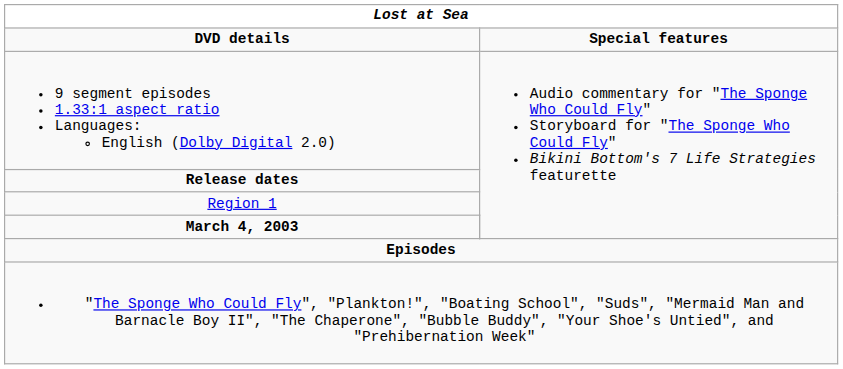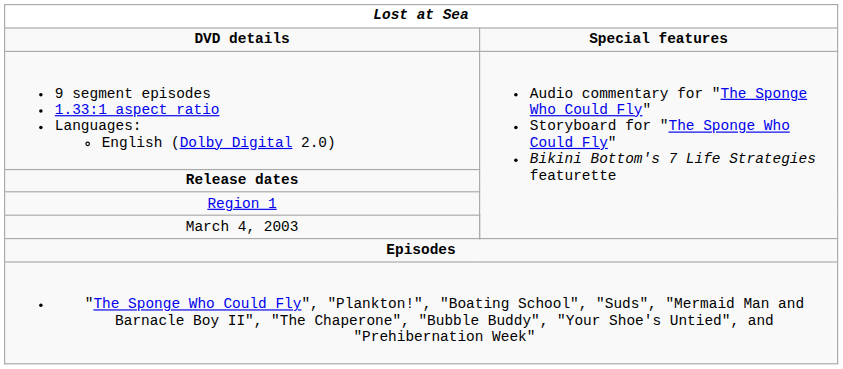(242, 228) bold -> (242, 228) normal
